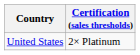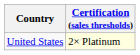(94, 41) no background -> (94, 41) lightyellow background
